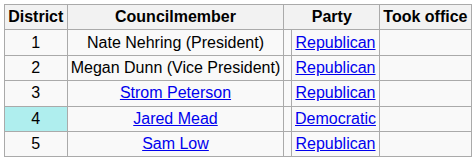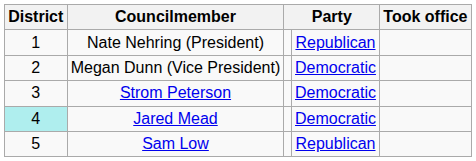(335, 67) Republican -> (335, 67) Democratic
(335, 93) Republican -> (335, 93) Democratic
